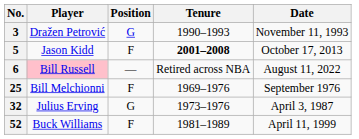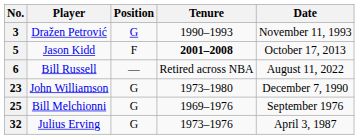(67, 69) pink background -> (69, 69) no background
+ row: (16, 87)
(131, 87) F -> (134, 106) G
- row: (16, 124)
